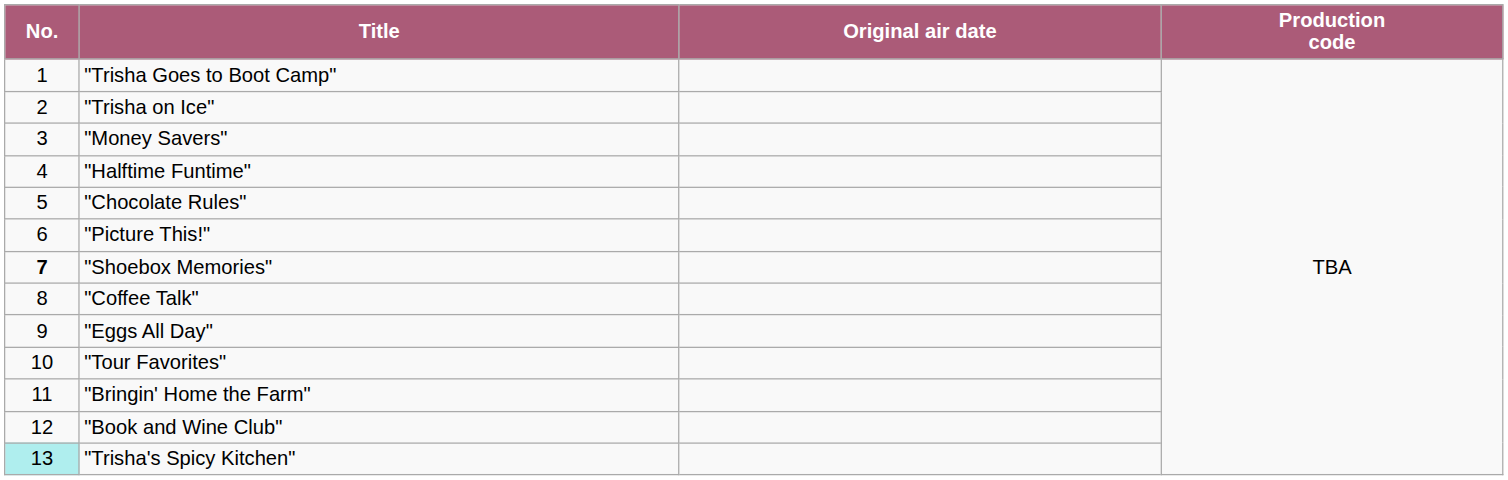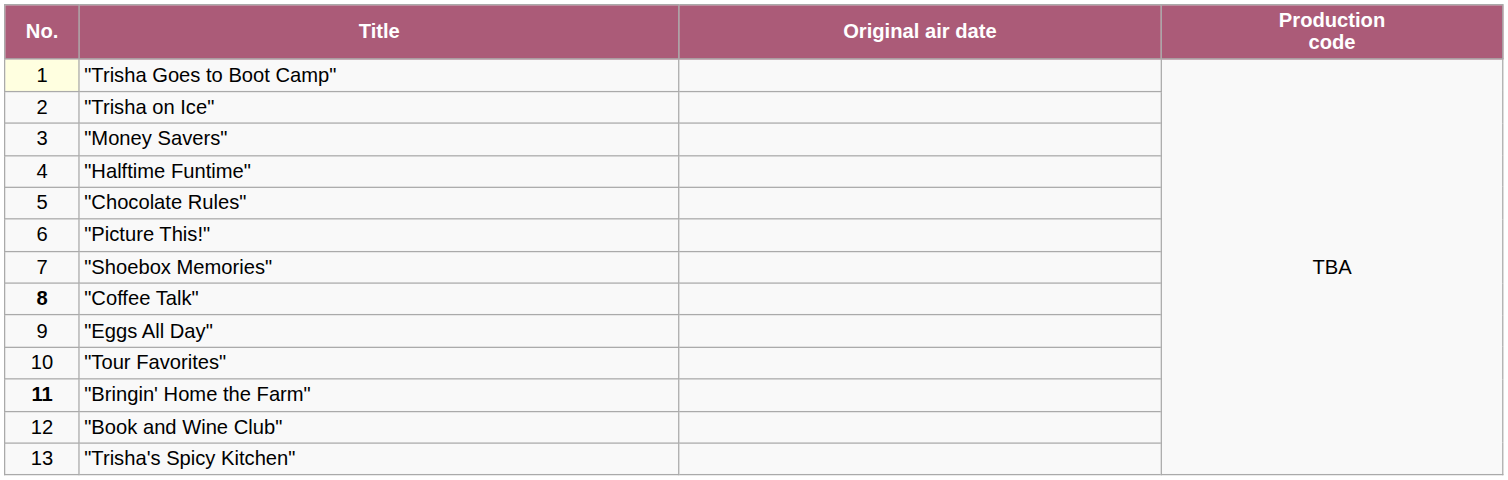(42, 75) no background -> (42, 75) lightyellow background
(42, 266) bold -> (42, 266) normal
(42, 298) normal -> (42, 298) bold
(42, 394) normal -> (42, 394) bold
(42, 458) paleturquoise background -> (42, 458) no background
